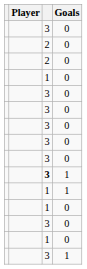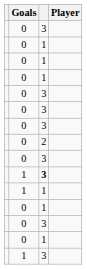columns swapped: (26, 12) <-> (67, 12)
(47, 45) 2 -> (44, 45) 1
(47, 61) 2 -> (44, 61) 1
(47, 142) 3 -> (44, 142) 2
